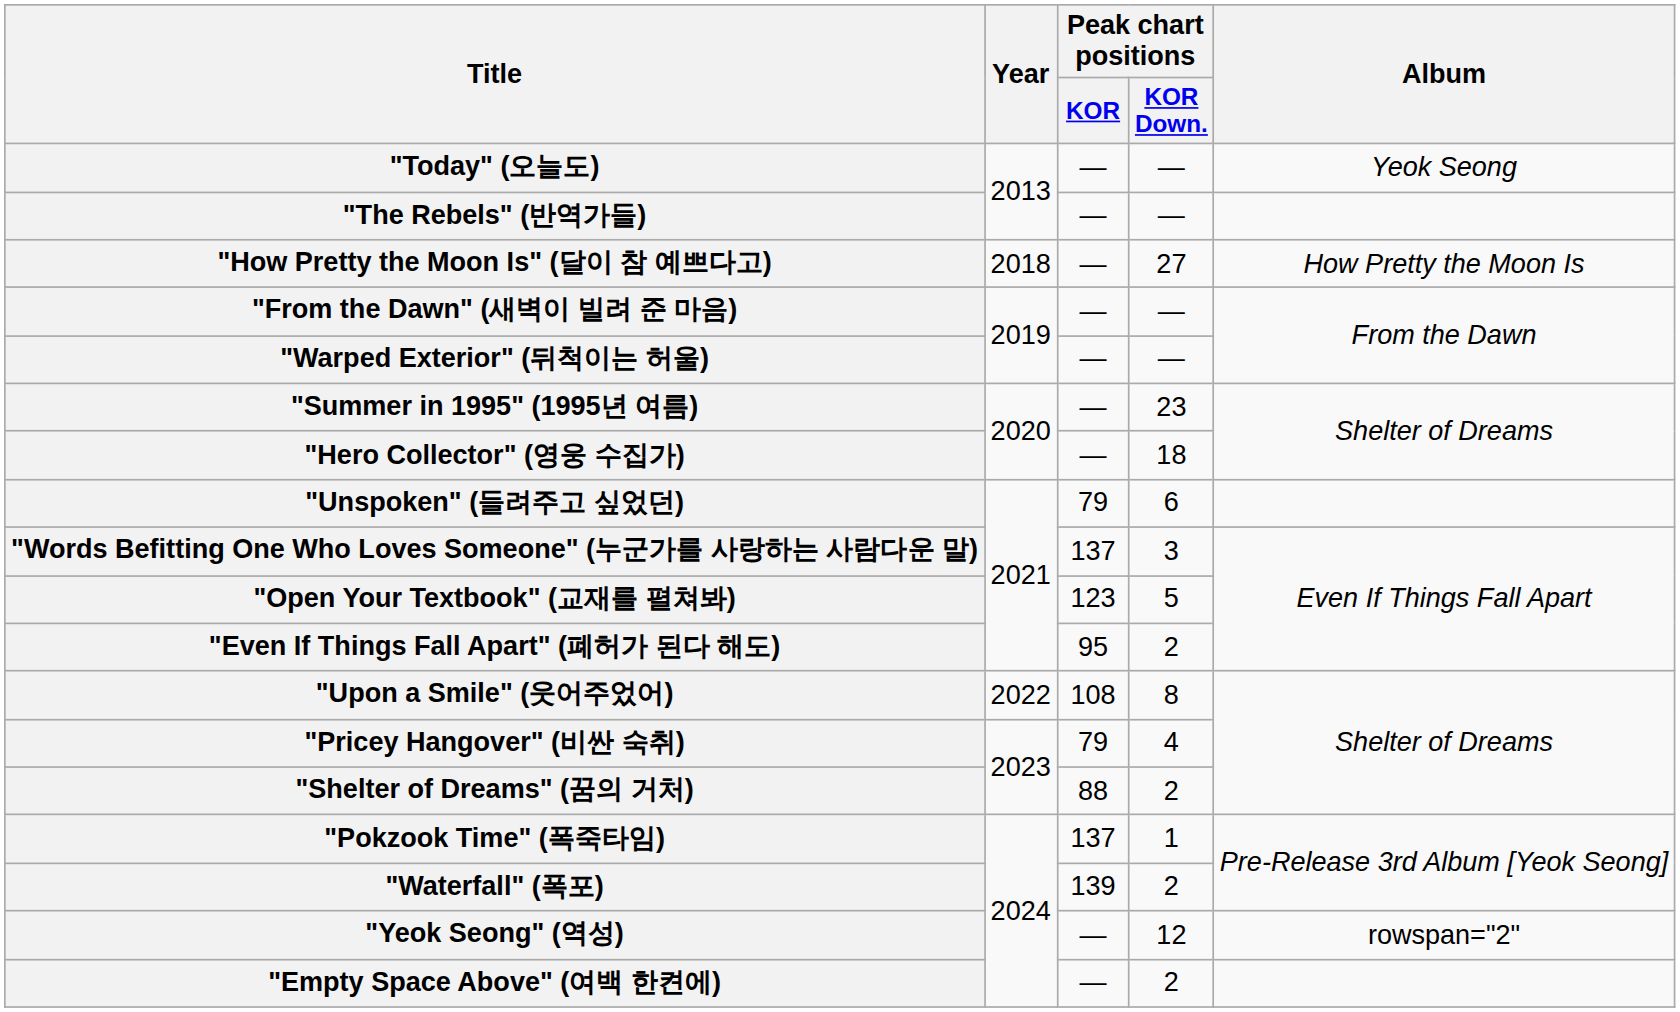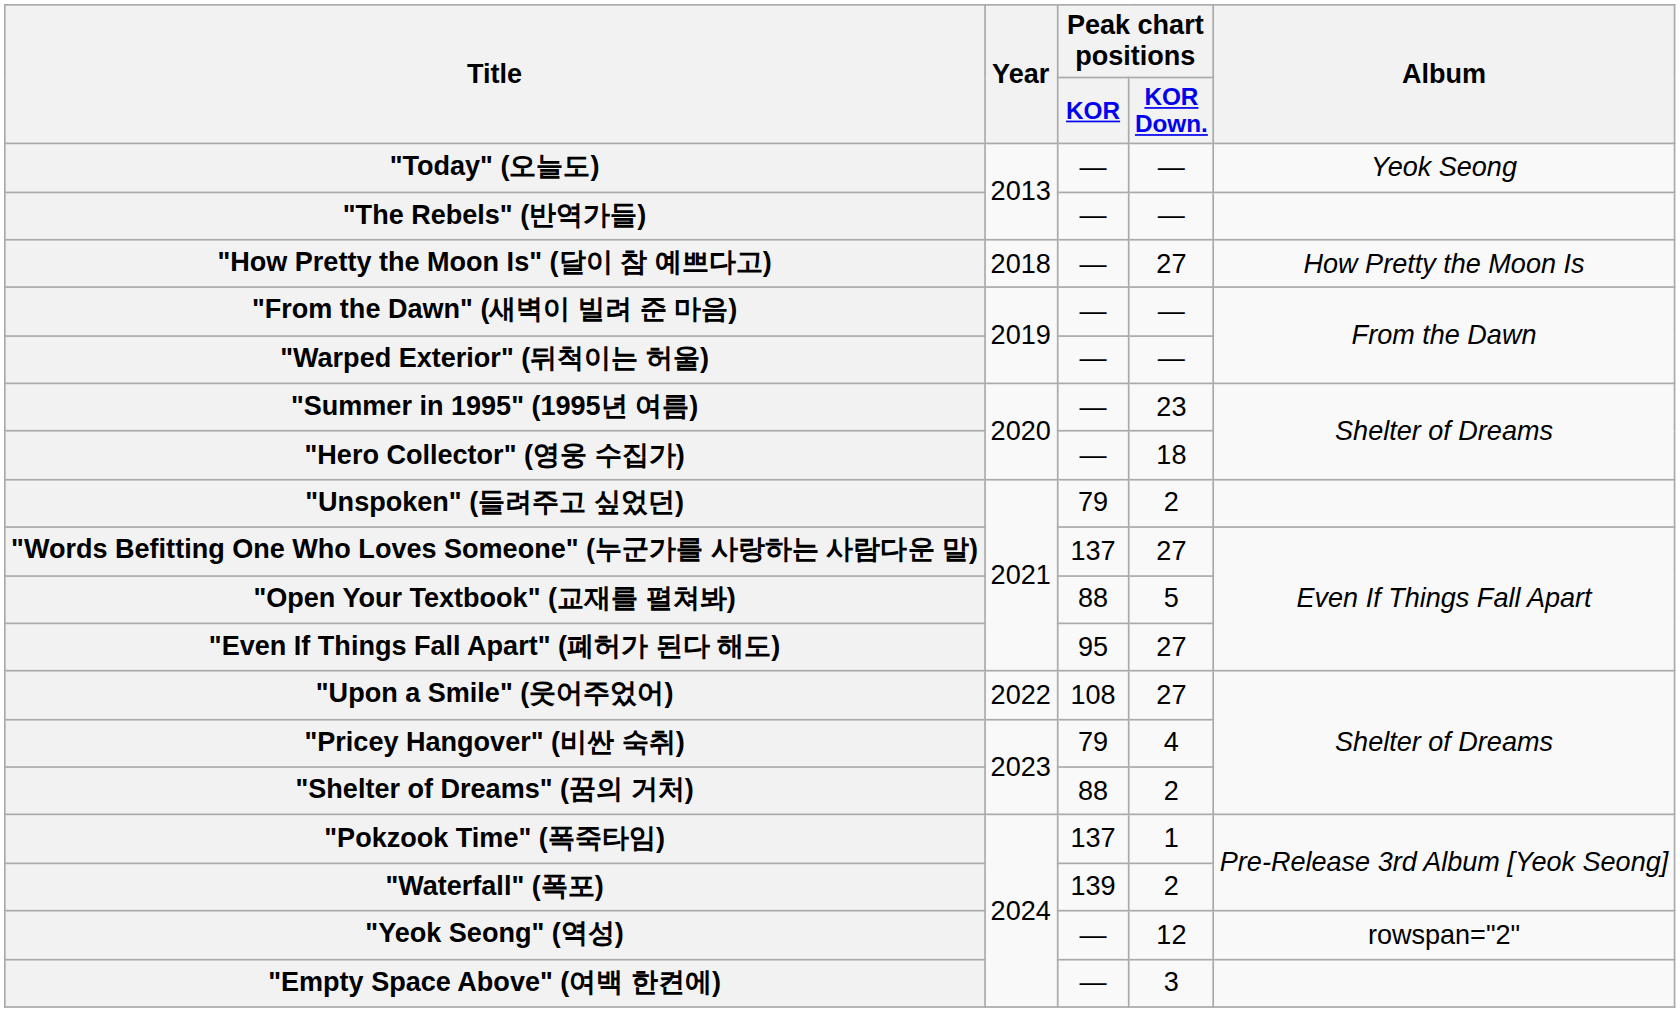(1171, 502) 6 -> (1171, 502) 2
(1171, 550) 3 -> (1171, 550) 27
(1093, 598) 123 -> (1093, 598) 88
(1171, 646) 2 -> (1171, 646) 27
(1171, 694) 8 -> (1171, 694) 27
(1171, 982) 2 -> (1171, 982) 3
